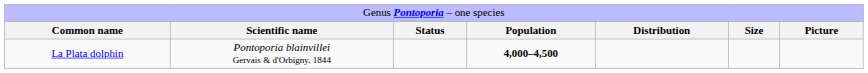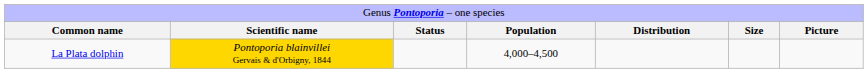(282, 53) no background -> (282, 53) gold background
(531, 53) bold -> (531, 53) normal
